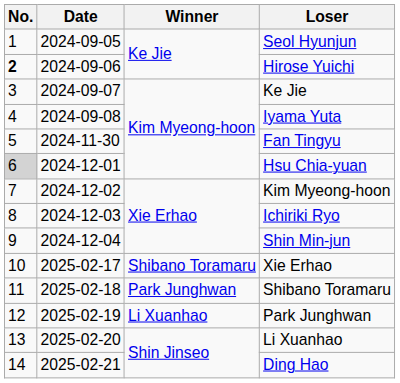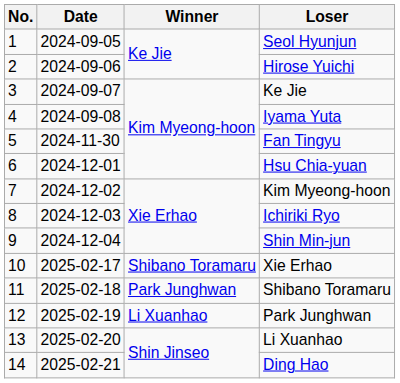(12, 66) bold -> (12, 66) normal
(12, 166) lightgrey background -> (12, 166) no background
